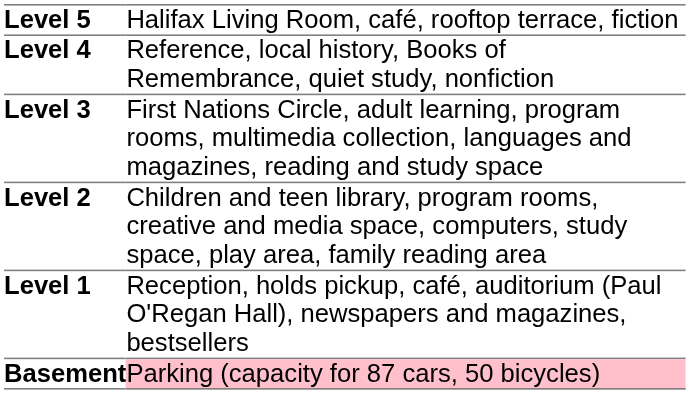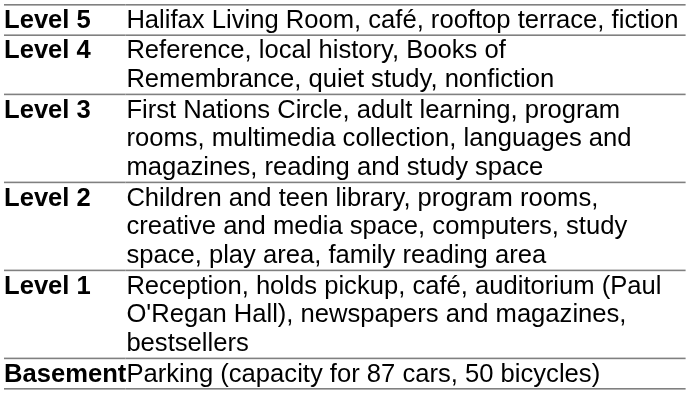(363, 373) pink background -> (363, 373) no background
